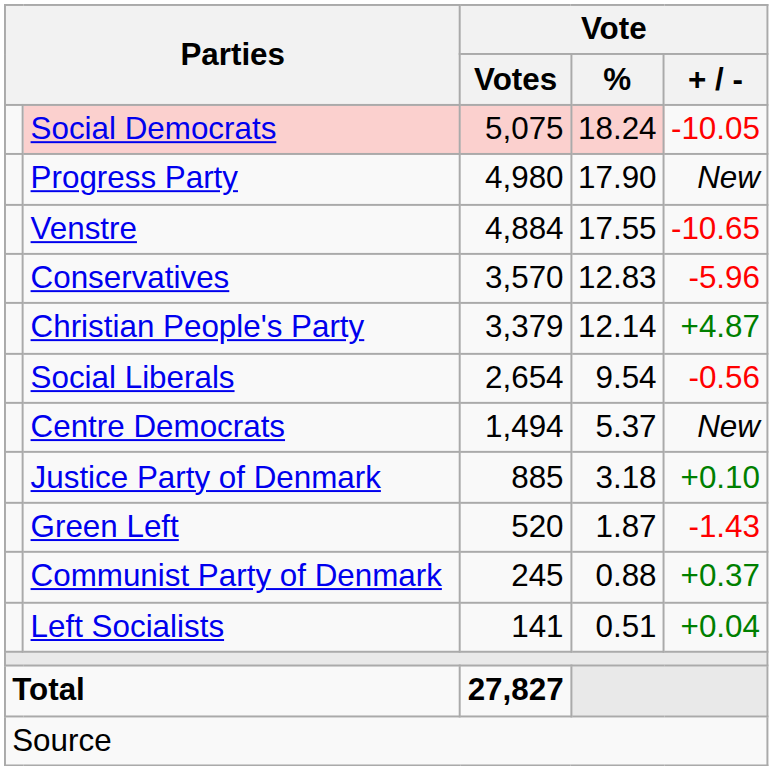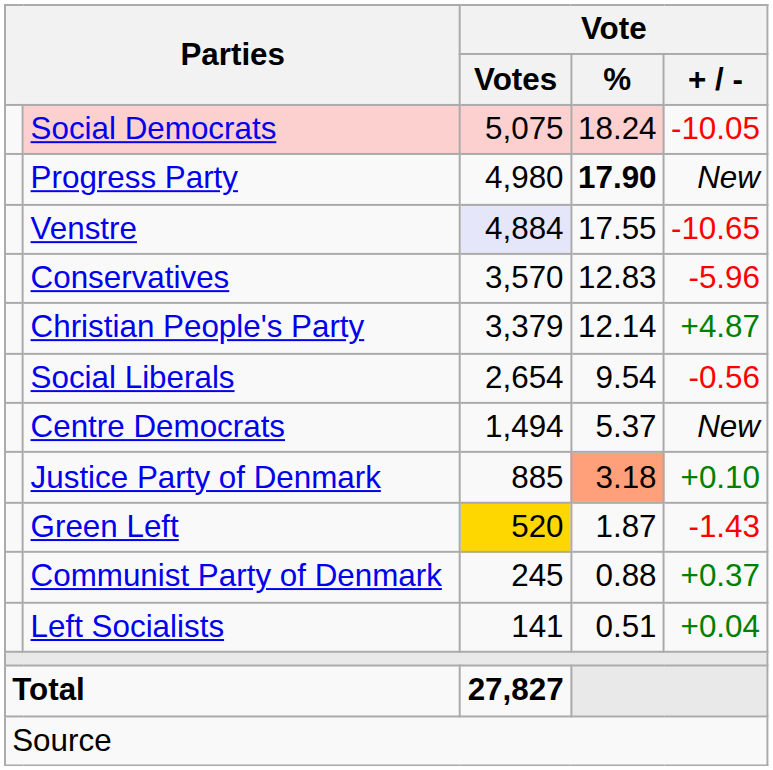(617, 178) normal -> (617, 178) bold
(524, 228) no background -> (524, 228) lavender background
(626, 476) no background -> (626, 476) lightsalmon background
(537, 526) no background -> (537, 526) gold background
